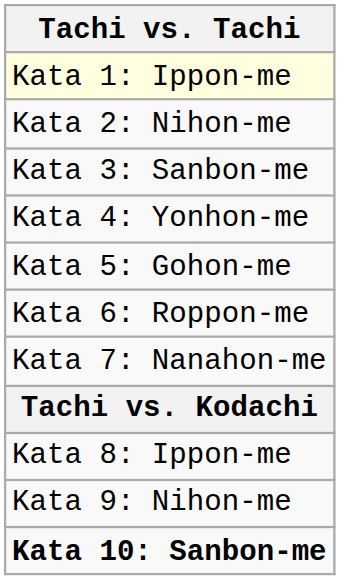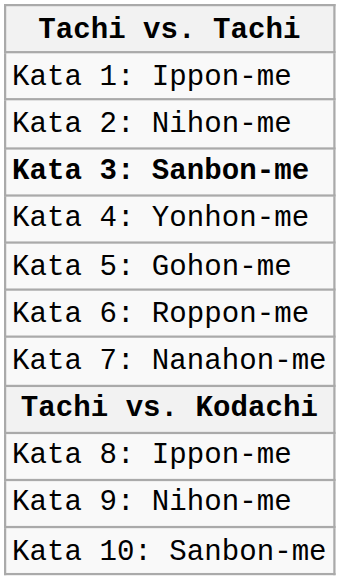(152, 76) lightyellow background -> (152, 76) no background
(161, 171) normal -> (161, 171) bold
(169, 551) bold -> (169, 551) normal
